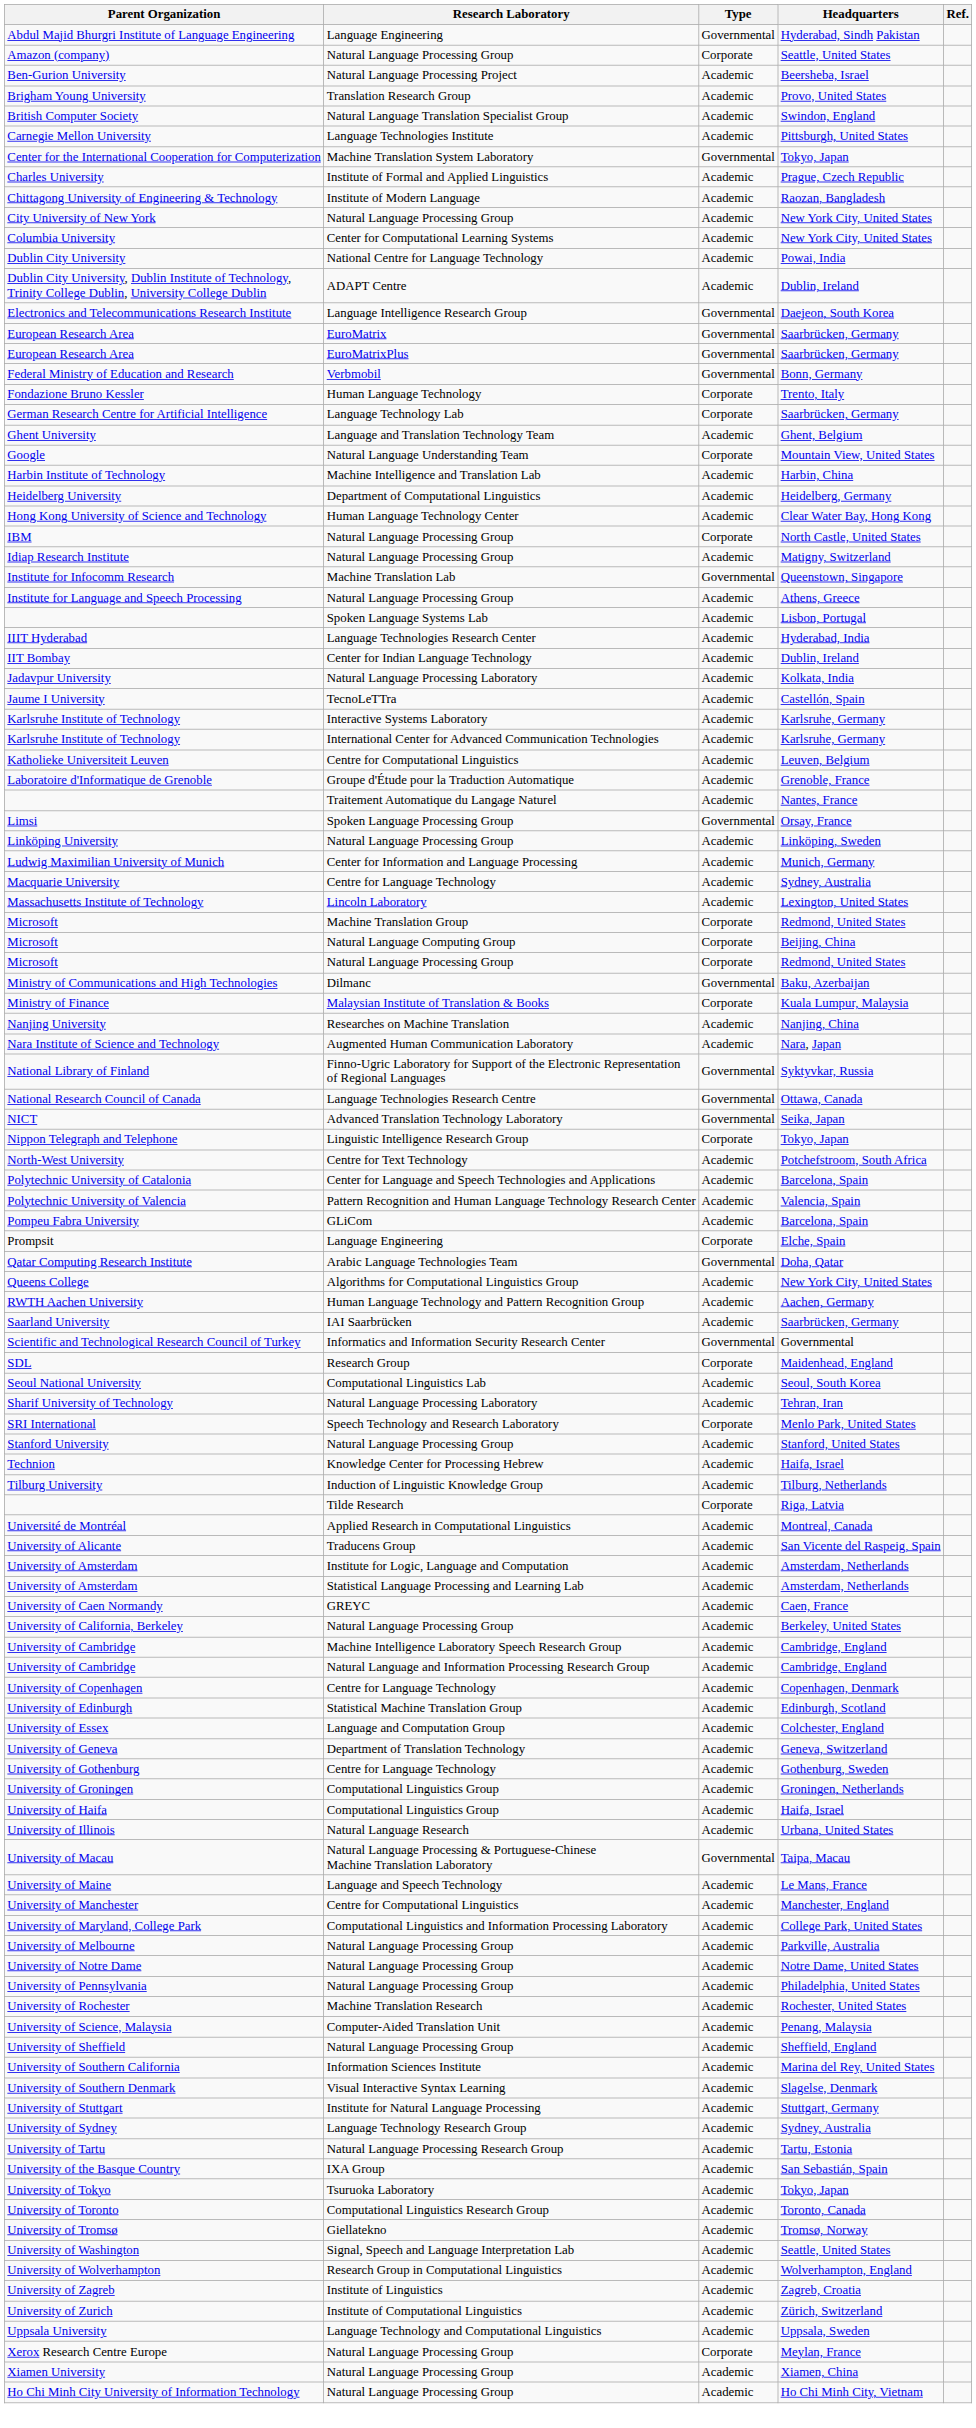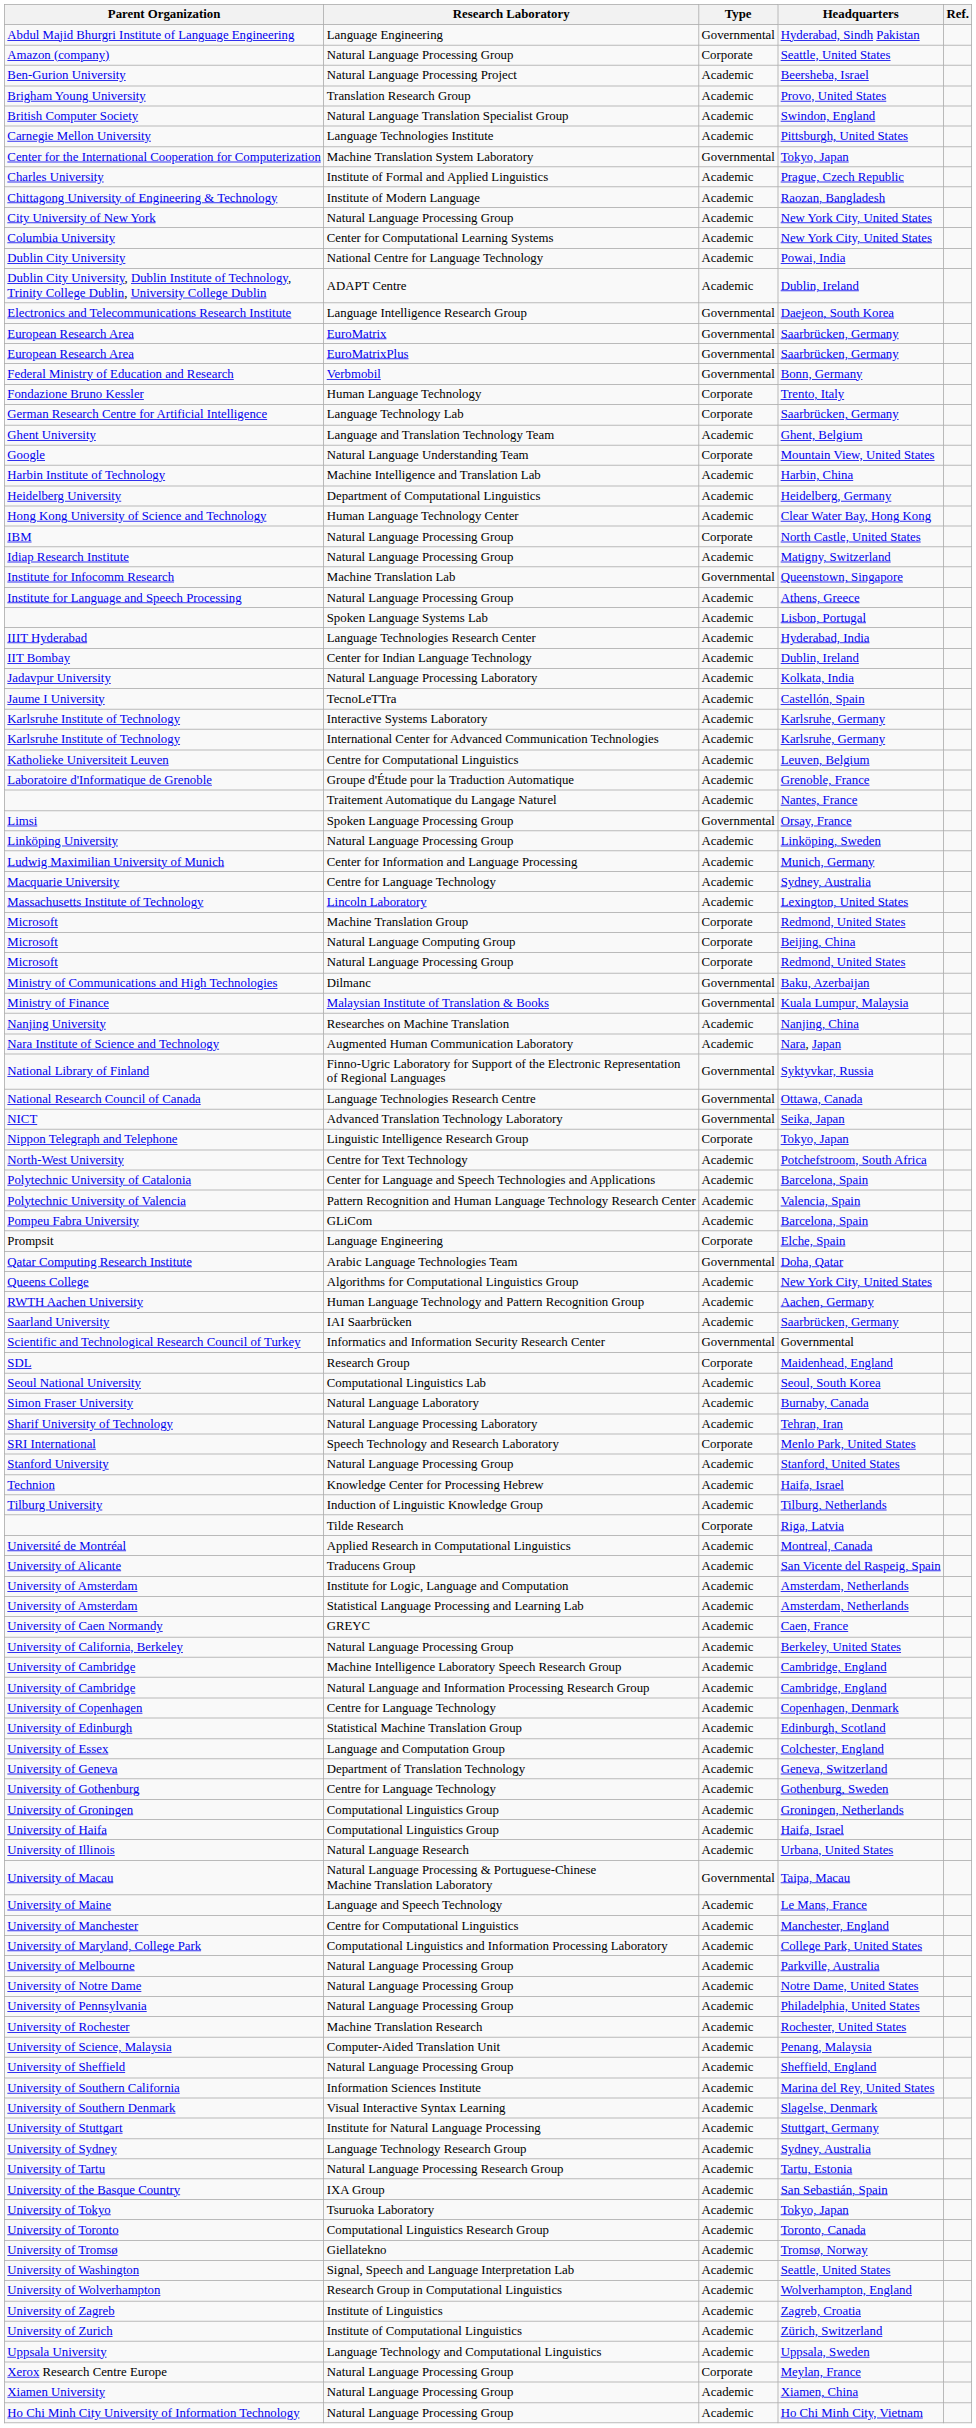(727, 1003) Corporate -> (738, 1003) Governmental
+ row: (70, 1403)
